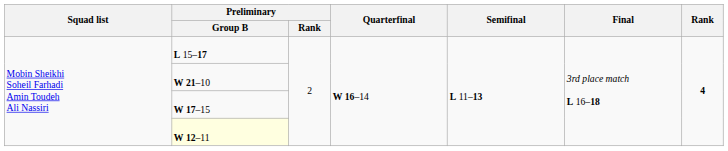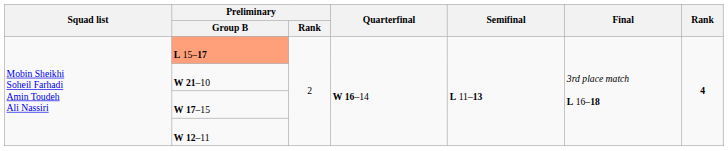(190, 56) no background -> (190, 56) lightsalmon background
(192, 137) lightyellow background -> (192, 137) no background
